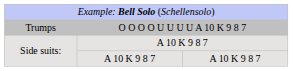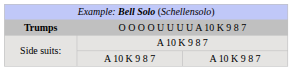(41, 27) normal -> (41, 27) bold
